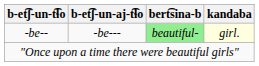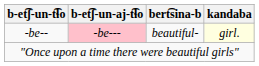(107, 33) no background -> (107, 33) pink background
(175, 33) lightgreen background -> (175, 33) no background
